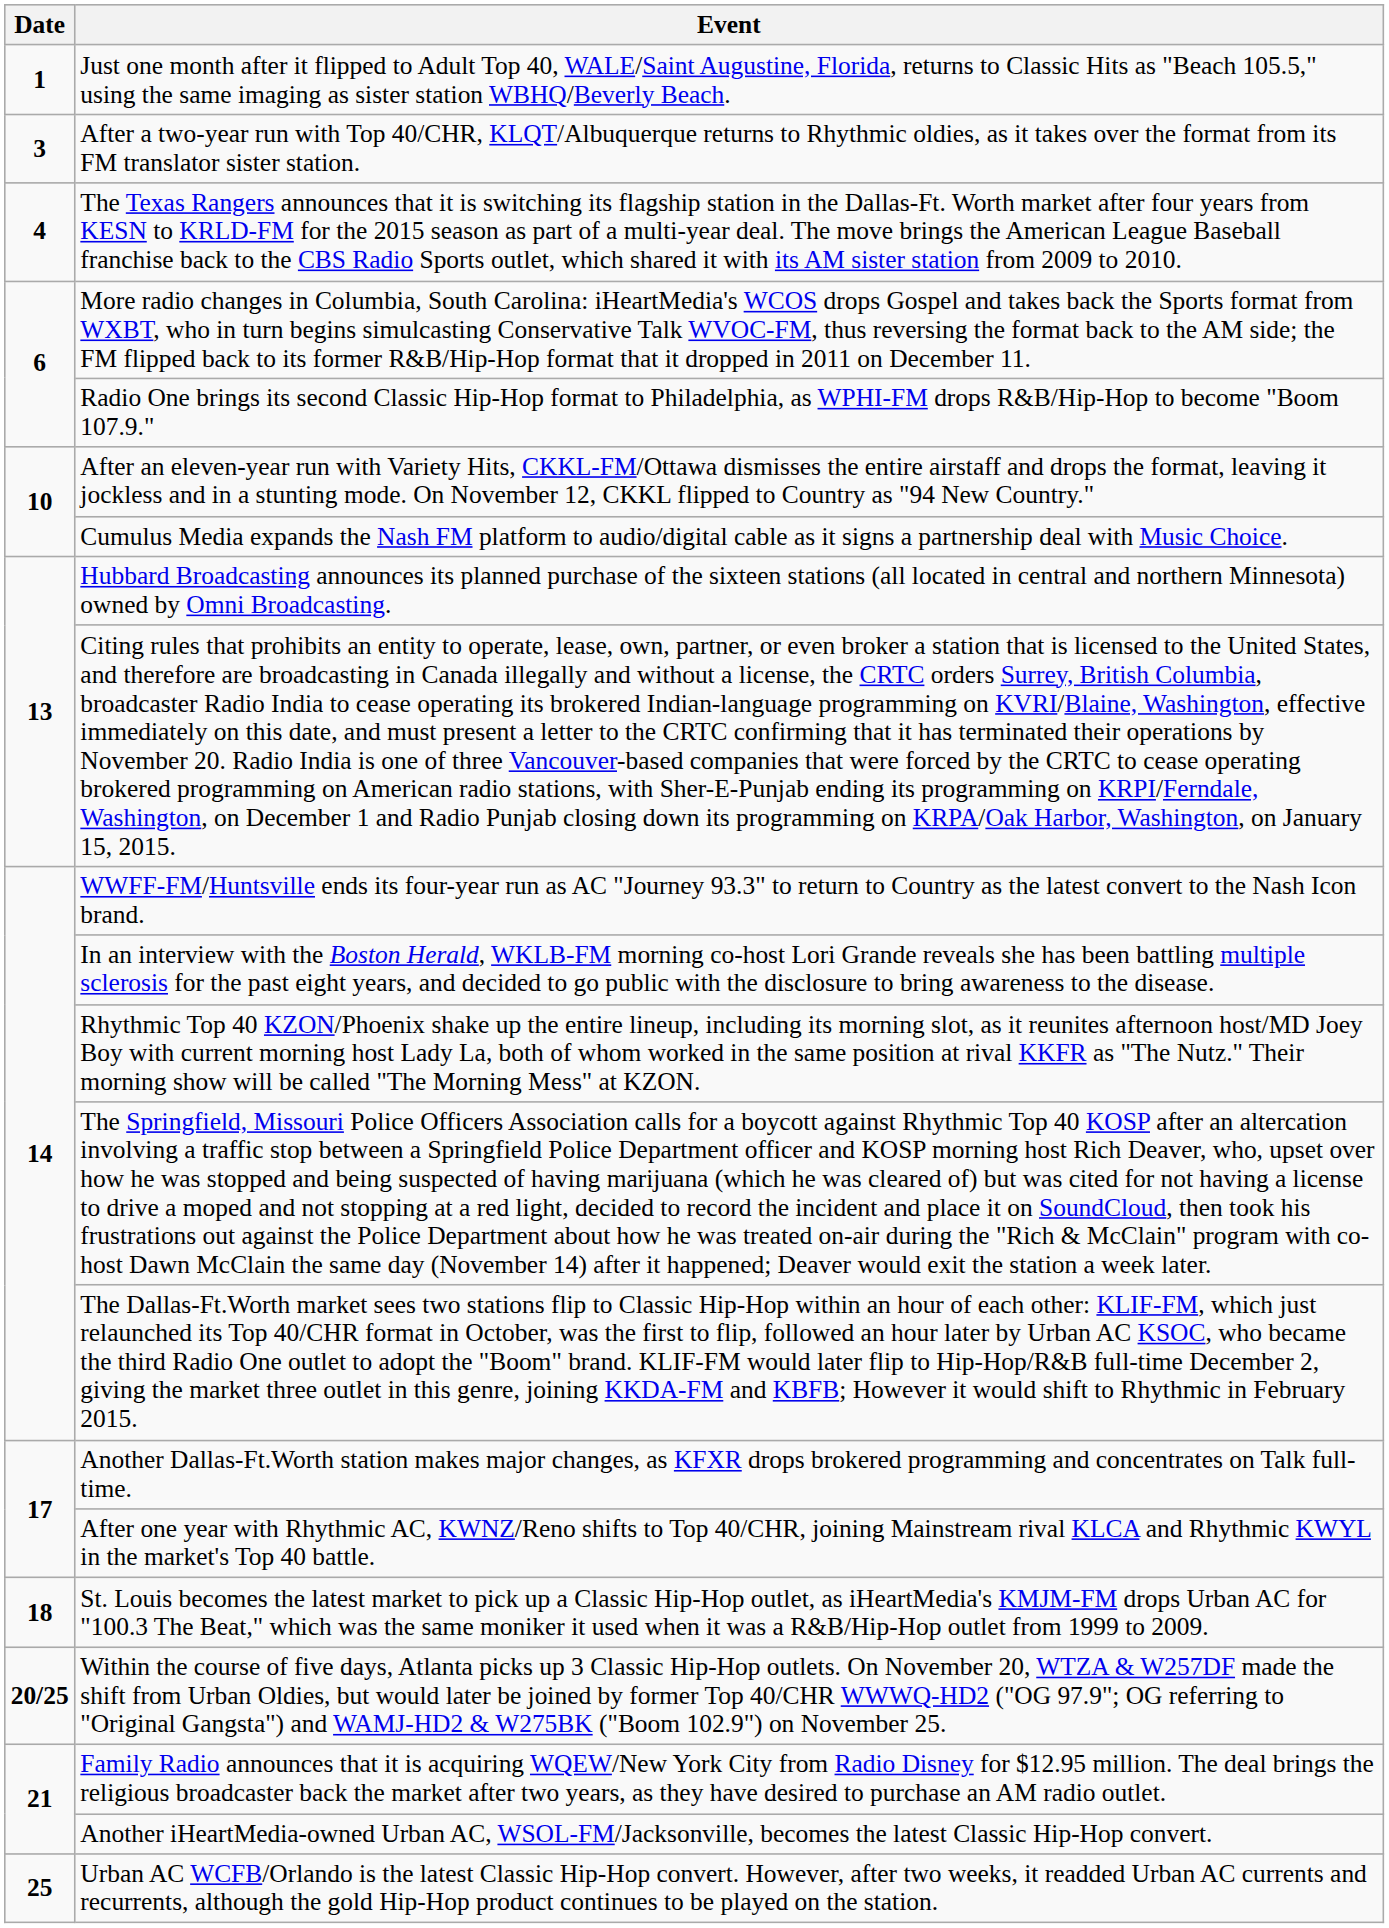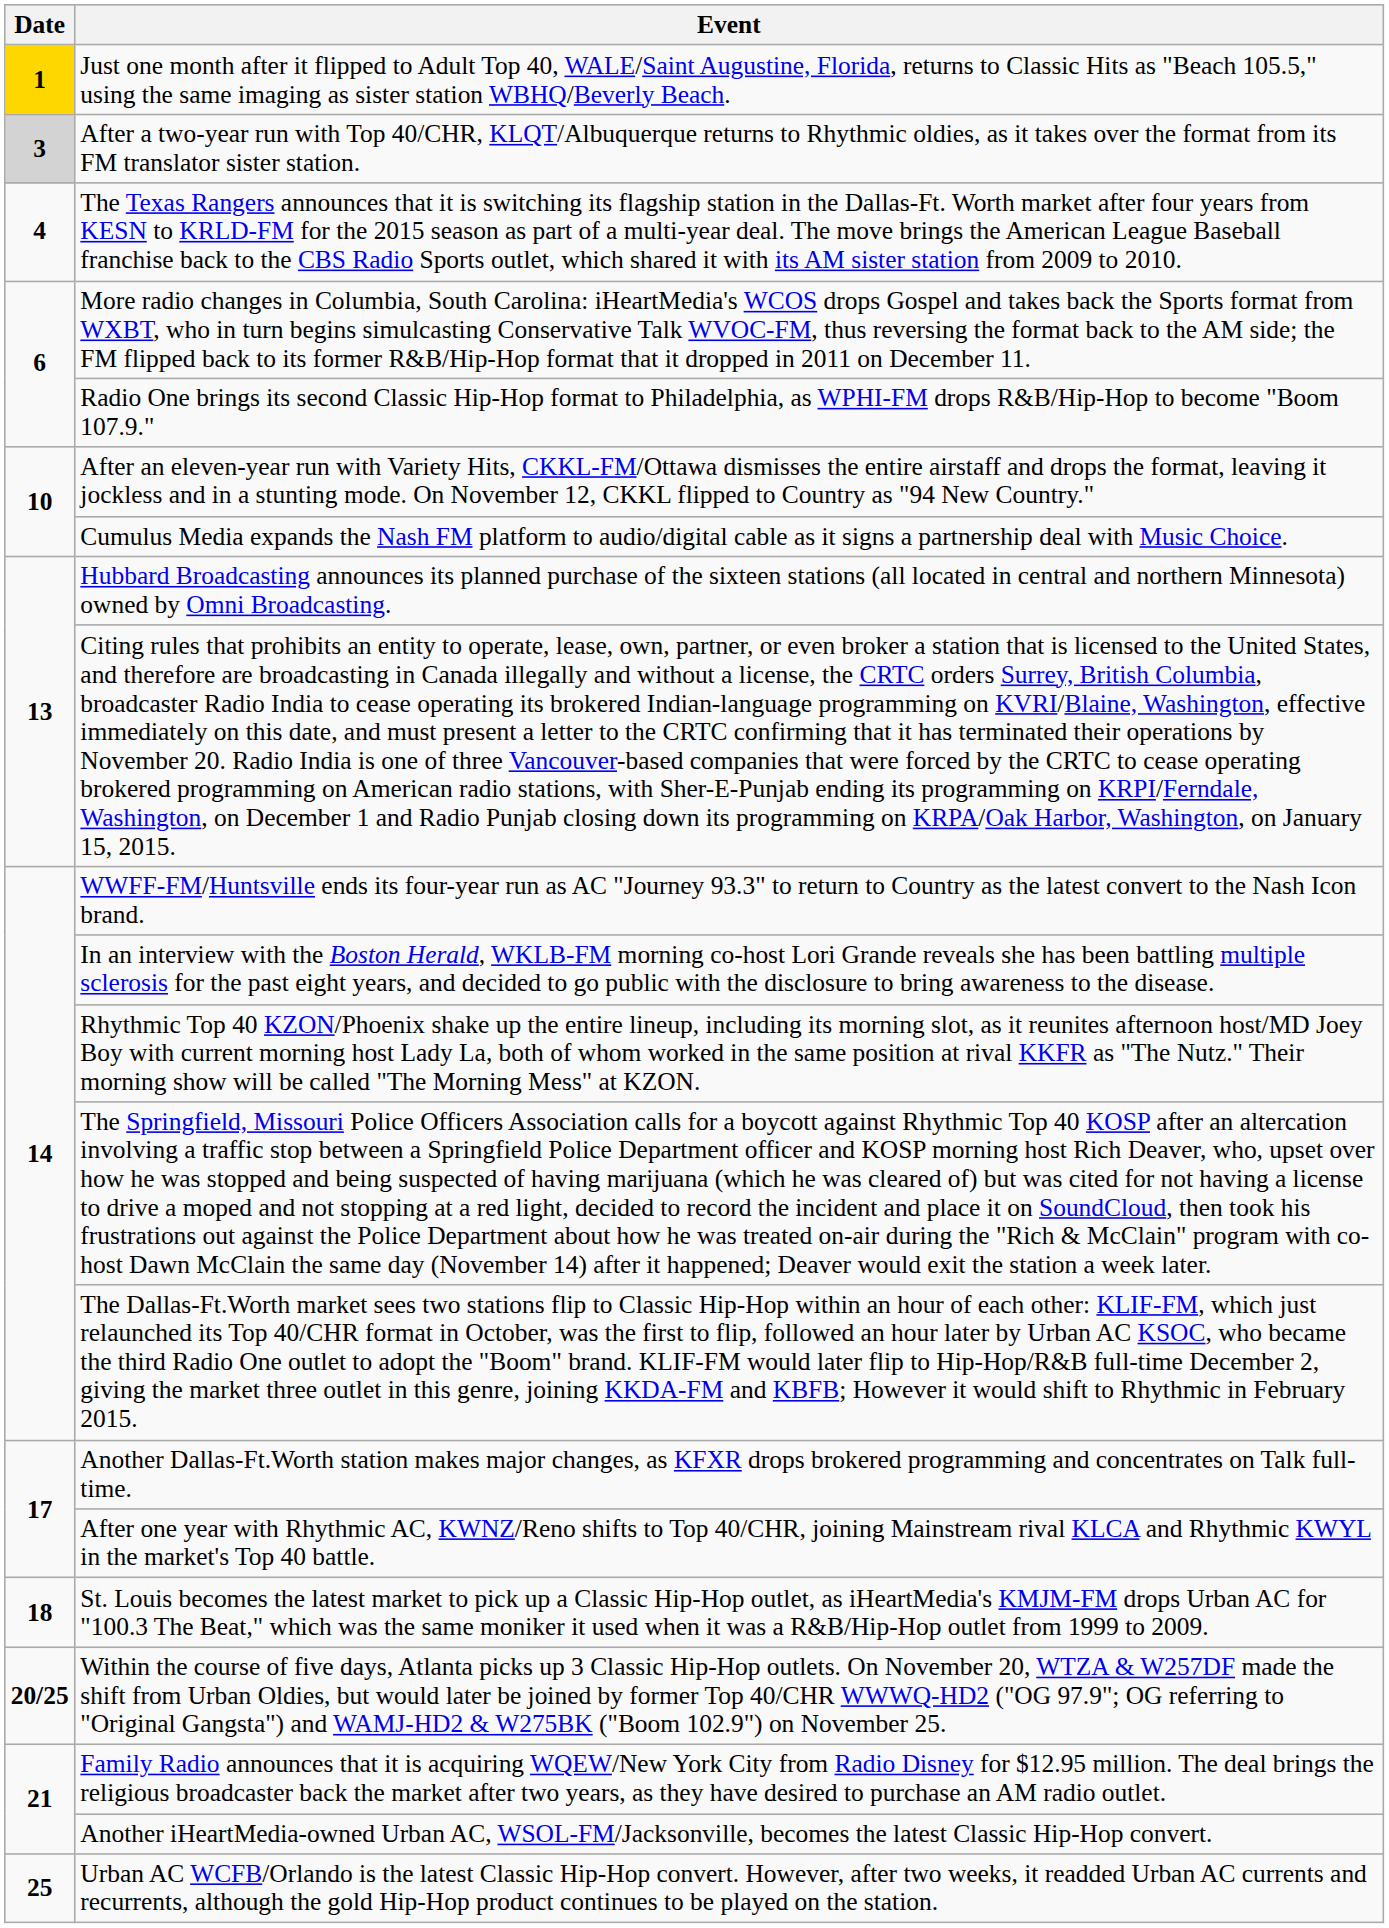(40, 79) no background -> (40, 79) gold background
(40, 148) no background -> (40, 148) lightgrey background
